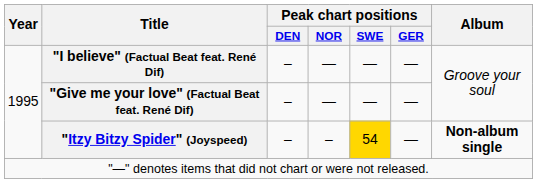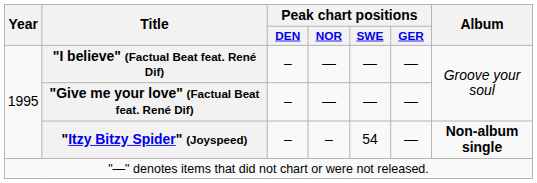(370, 139) gold background -> (370, 139) no background
